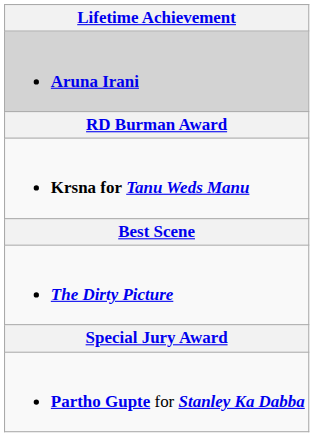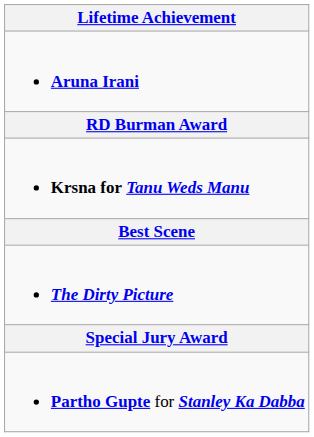(157, 81) lightgrey background -> (157, 81) no background
